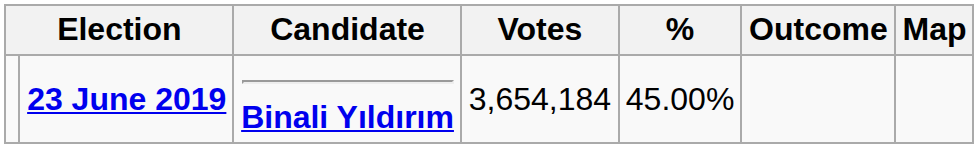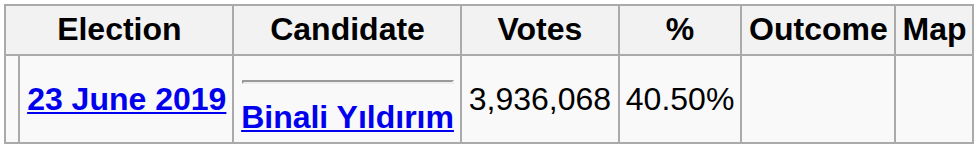(540, 98) 3,654,184 -> (540, 98) 3,936,068
(680, 98) 45.00% -> (680, 98) 40.50%
